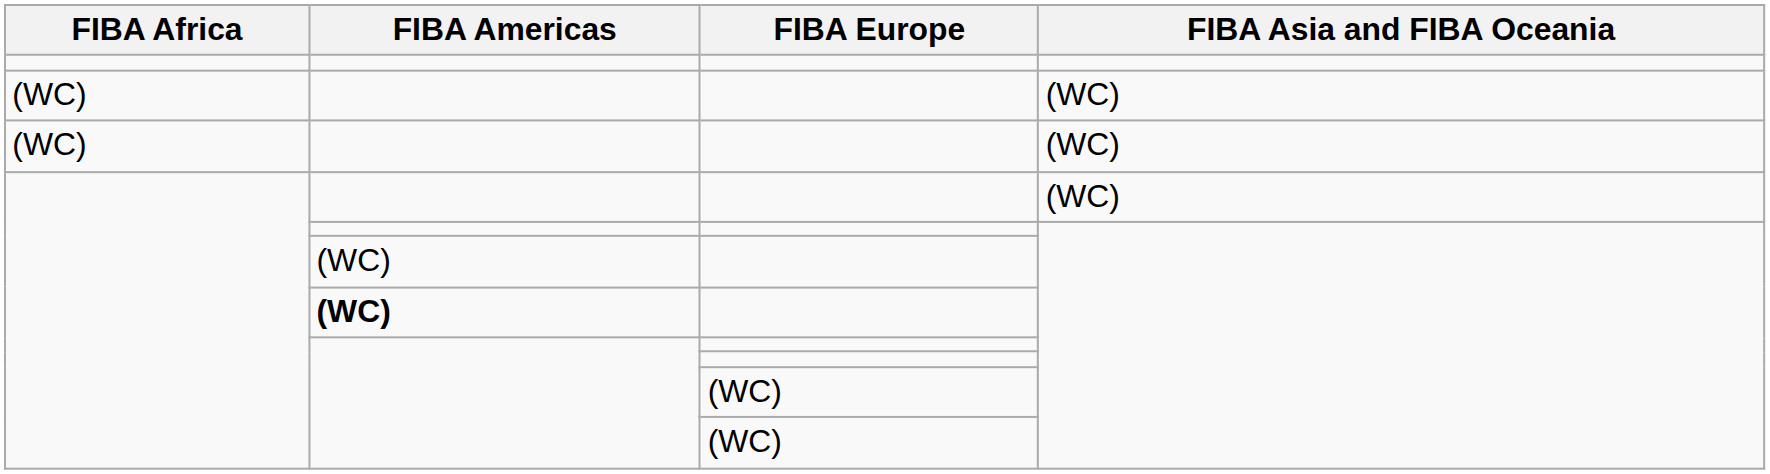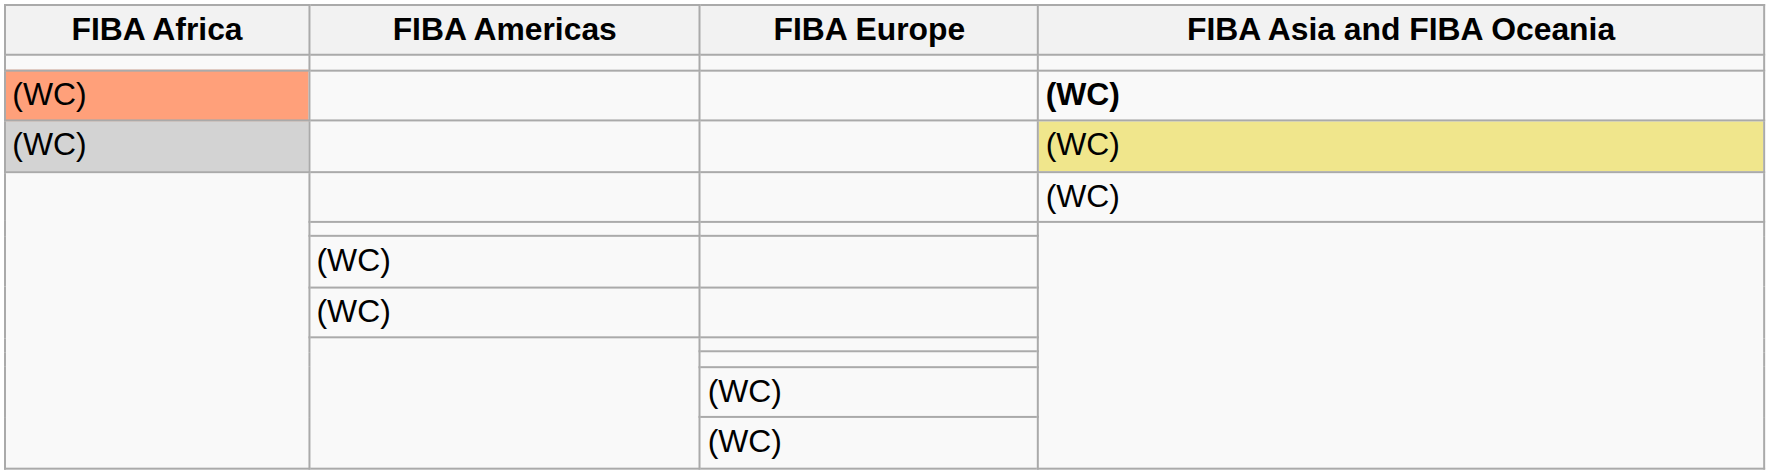(49, 94) no background -> (49, 94) lightsalmon background
(1083, 94) normal -> (1083, 94) bold
(49, 145) no background -> (49, 145) lightgrey background
(1083, 145) no background -> (1083, 145) khaki background
(354, 311) bold -> (354, 311) normal
